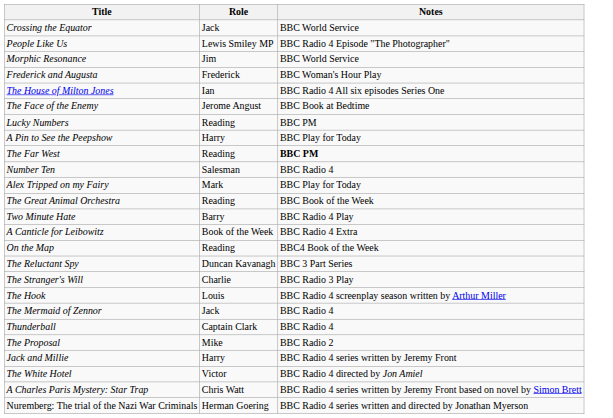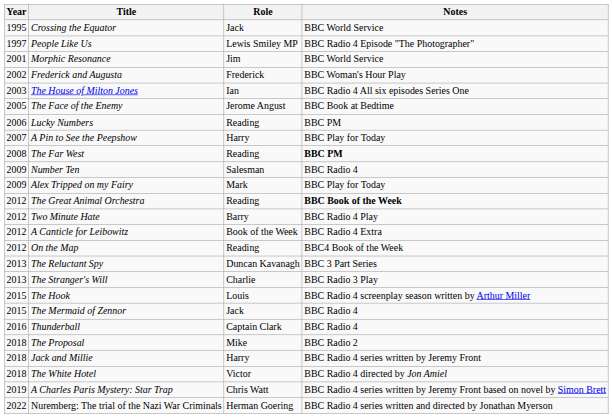+ column: (17, 12)
(327, 201) normal -> (353, 201) bold
